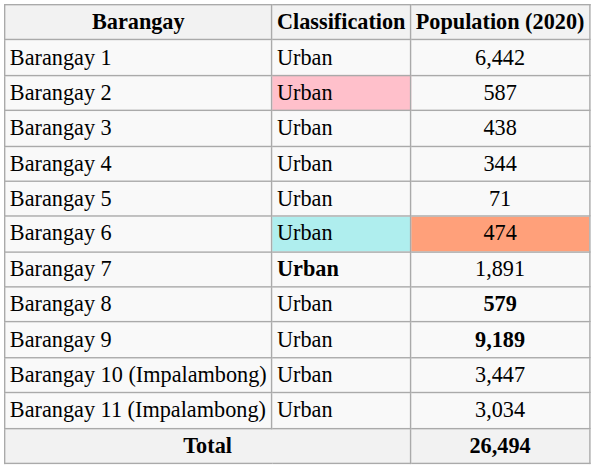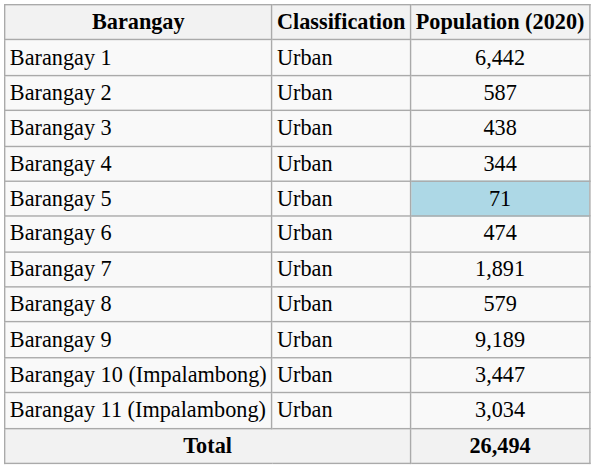(305, 92) pink background -> (305, 92) no background
(500, 198) no background -> (500, 198) lightblue background
(305, 233) paleturquoise background -> (305, 233) no background
(500, 233) lightsalmon background -> (500, 233) no background
(308, 269) bold -> (305, 269) normal
(500, 304) bold -> (500, 304) normal
(500, 339) bold -> (500, 339) normal
